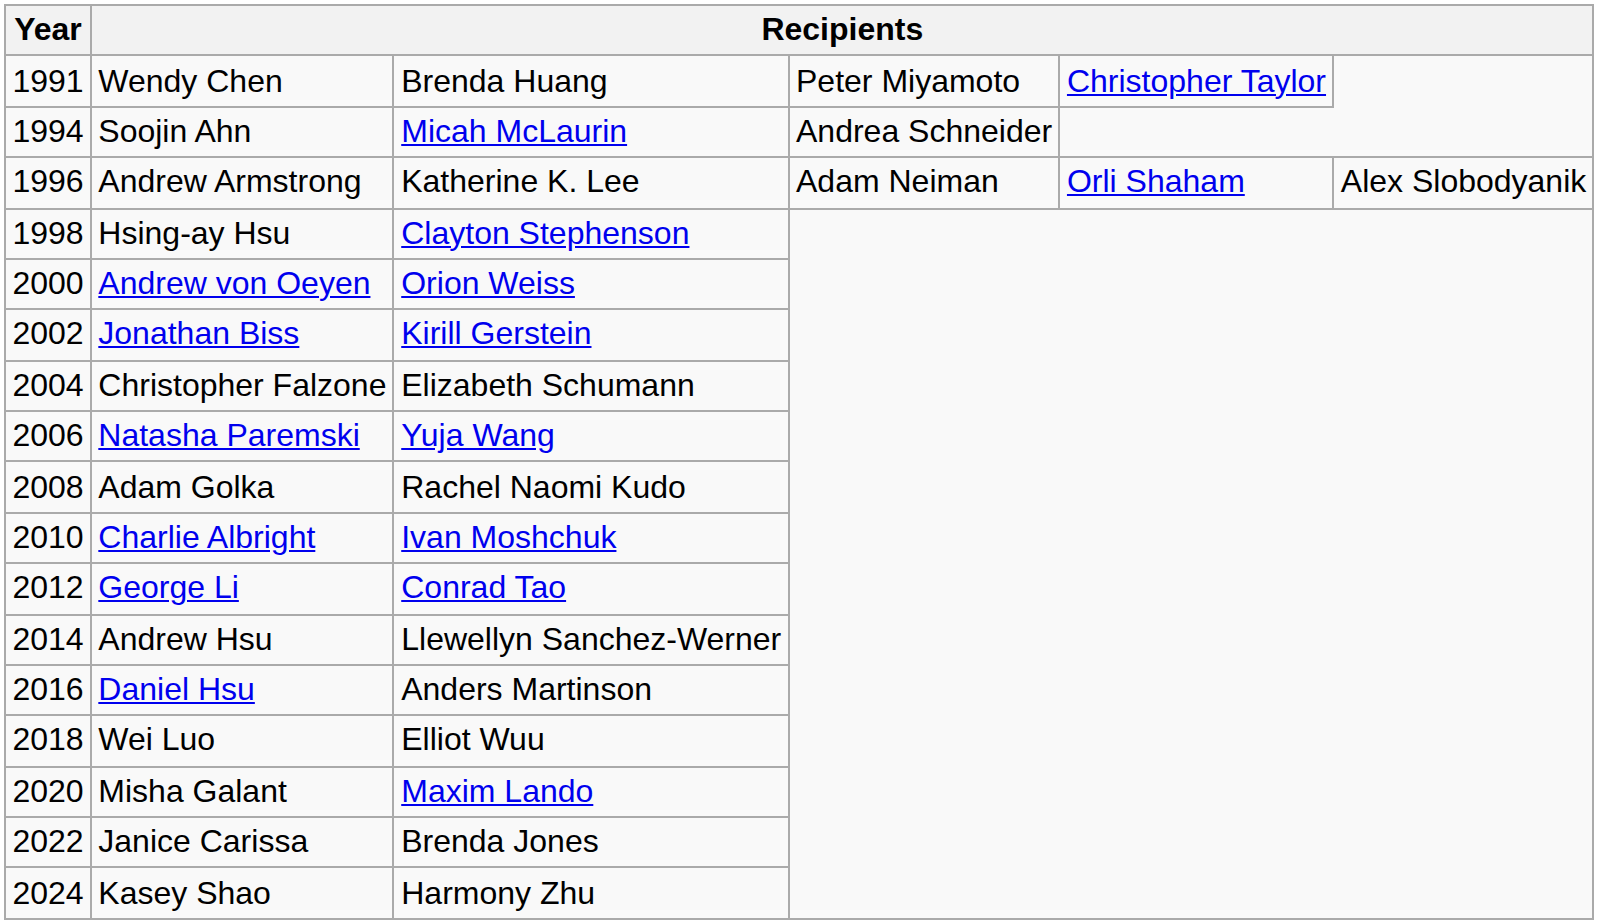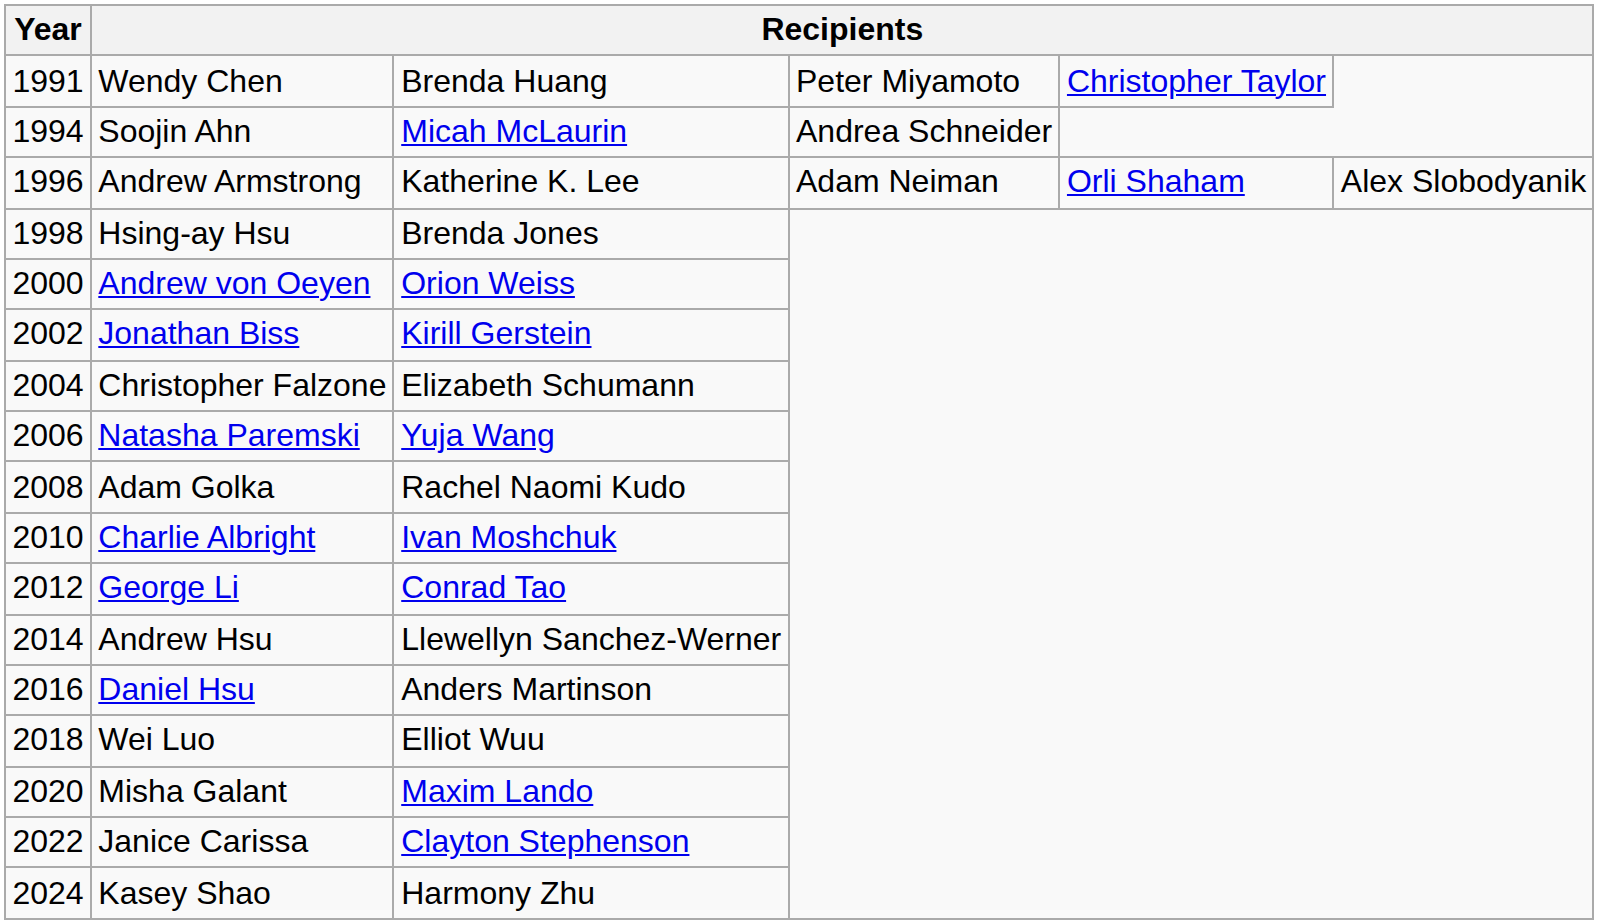(545, 232) Clayton Stephenson -> (500, 232) Brenda Jones
(500, 841) Brenda Jones -> (545, 841) Clayton Stephenson
